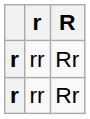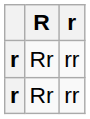columns swapped: (67, 22) <-> (37, 22)
